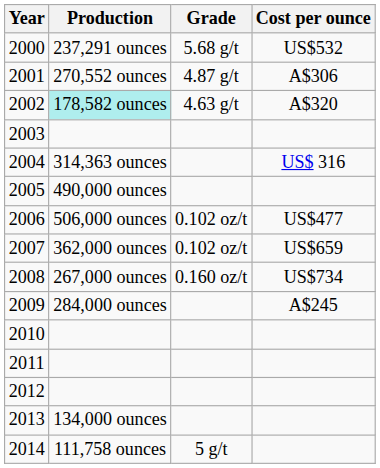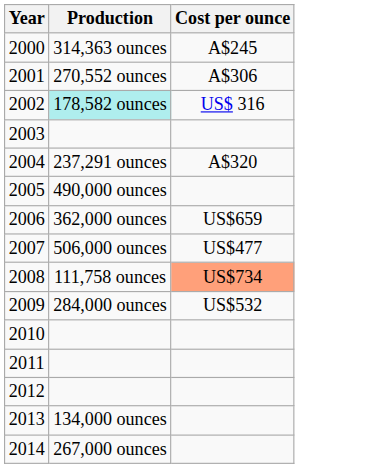- column: (211, 18)
(110, 47) 237,291 ounces -> (110, 47) 314,363 ounces
(313, 47) US$532 -> (233, 47) A$245
(313, 104) A$320 -> (233, 104) US$ 316
(110, 162) 314,363 ounces -> (110, 162) 237,291 ounces
(313, 162) US$ 316 -> (233, 162) A$320
(110, 219) 506,000 ounces -> (110, 219) 362,000 ounces
(313, 219) US$477 -> (233, 219) US$659
(110, 248) 362,000 ounces -> (110, 248) 506,000 ounces
(313, 248) US$659 -> (233, 248) US$477
(110, 276) 267,000 ounces -> (110, 276) 111,758 ounces
(313, 276) no background -> (233, 276) lightsalmon background
(313, 305) A$245 -> (233, 305) US$532
(110, 448) 111,758 ounces -> (110, 448) 267,000 ounces
